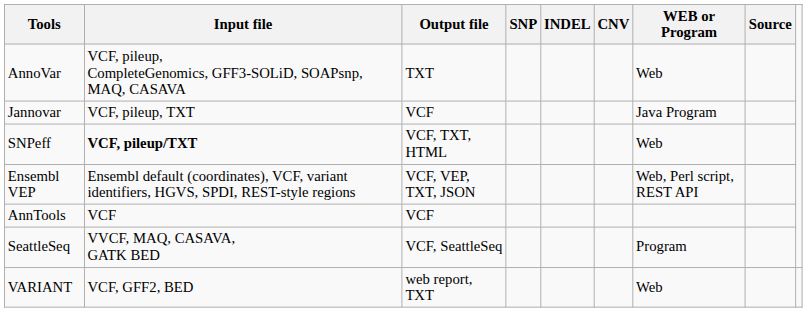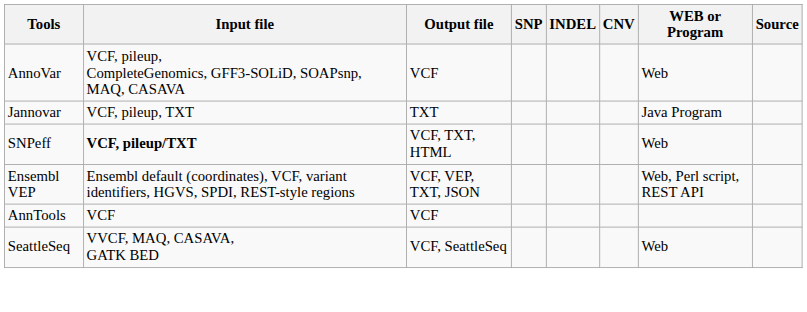(420, 72) TXT -> (424, 72) VCF
(420, 112) VCF -> (424, 112) TXT
(661, 247) Program -> (655, 247) Web
- row: (40, 287)
